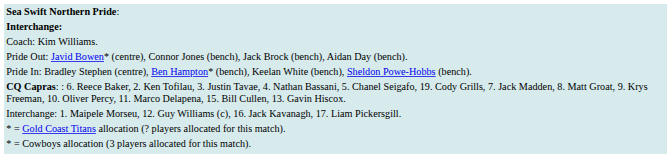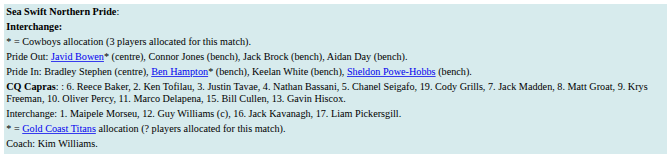(52, 42) Coach: Kim Williams. -> (129, 42) * = Cowboys allocation (3 players allocated for this match).
(129, 144) * = Cowboys allocation (3 players allocated for this match). -> (52, 144) Coach: Kim Williams.
